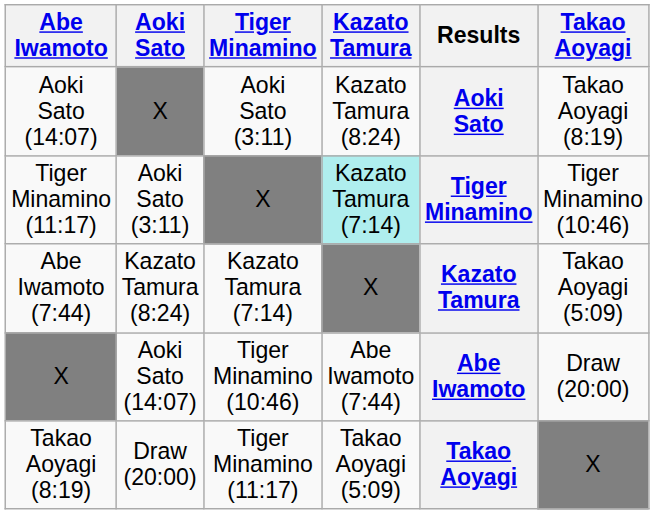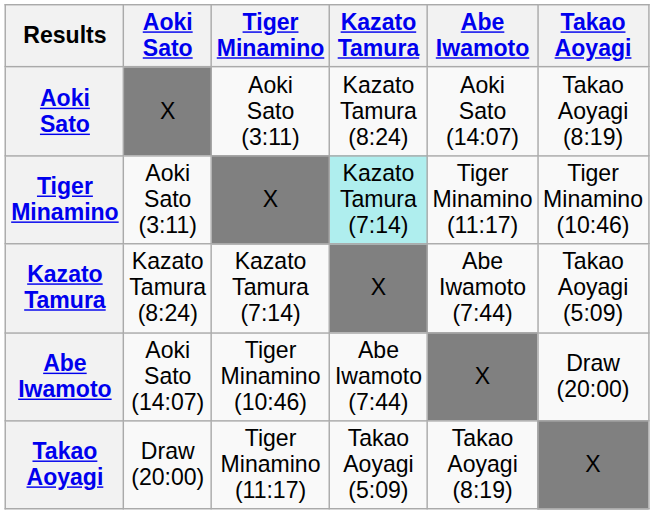columns swapped: (479, 35) <-> (61, 35)
